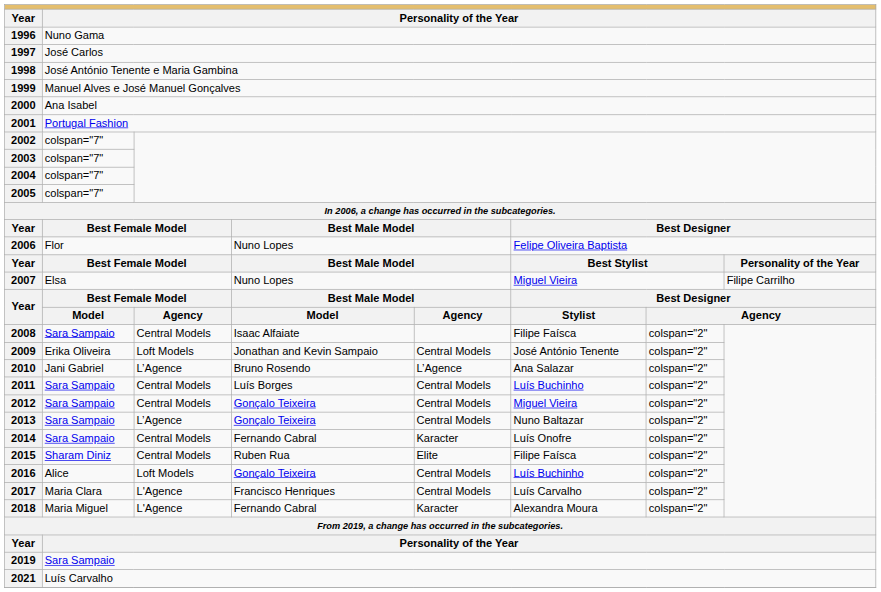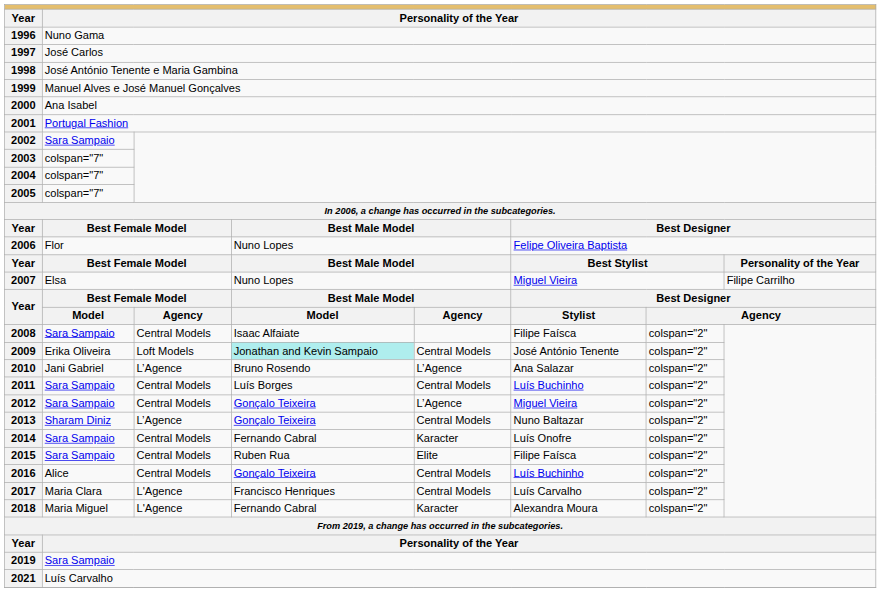(74, 140) colspan="7" -> (80, 140) Sara Sampaio
(306, 351) no background -> (306, 351) paleturquoise background
(454, 403) Central Models -> (439, 403) L’Agence
(80, 421) Sara Sampaio -> (78, 421) Sharam Diniz
(78, 456) Sharam Diniz -> (80, 456) Sara Sampaio
(165, 473) Loft Models -> (174, 473) Central Models
